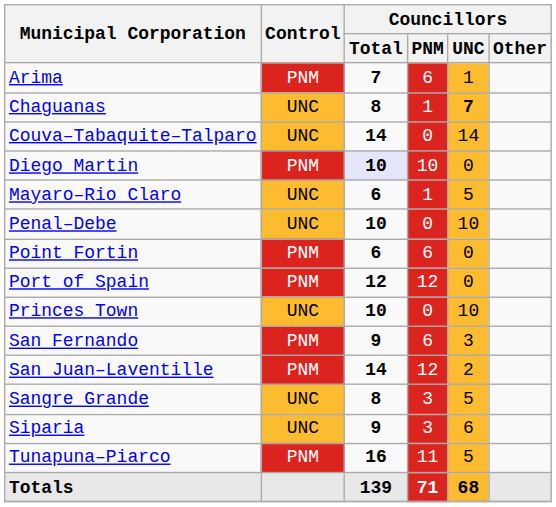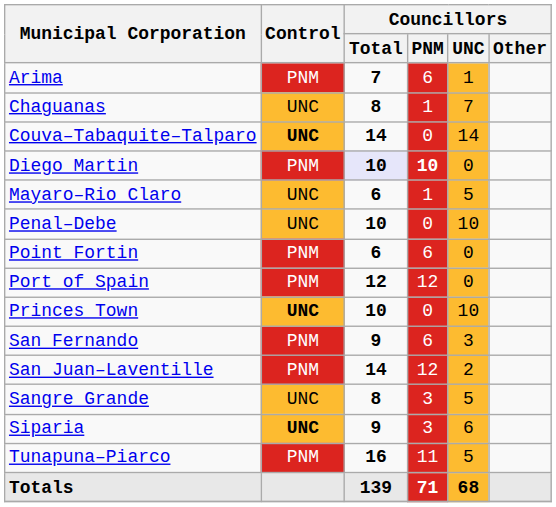(468, 107) bold -> (468, 107) normal
(303, 136) normal -> (303, 136) bold
(428, 166) normal -> (428, 166) bold
(303, 312) normal -> (303, 312) bold
(303, 429) normal -> (303, 429) bold
